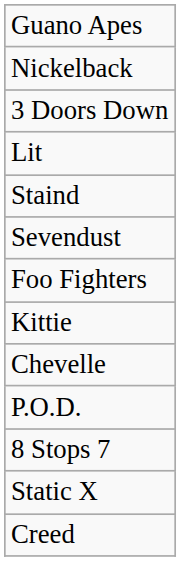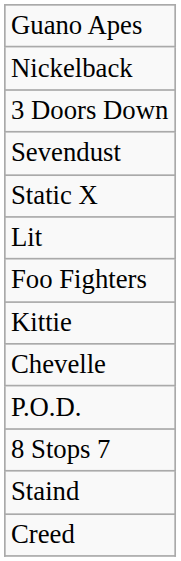(27, 152) Lit -> (66, 152) Sevendust
(45, 195) Staind -> (54, 195) Static X
(66, 237) Sevendust -> (27, 237) Lit
(54, 491) Static X -> (45, 491) Staind
